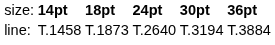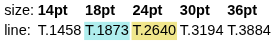(107, 30) no background -> (107, 30) paleturquoise background
(154, 30) no background -> (154, 30) khaki background
